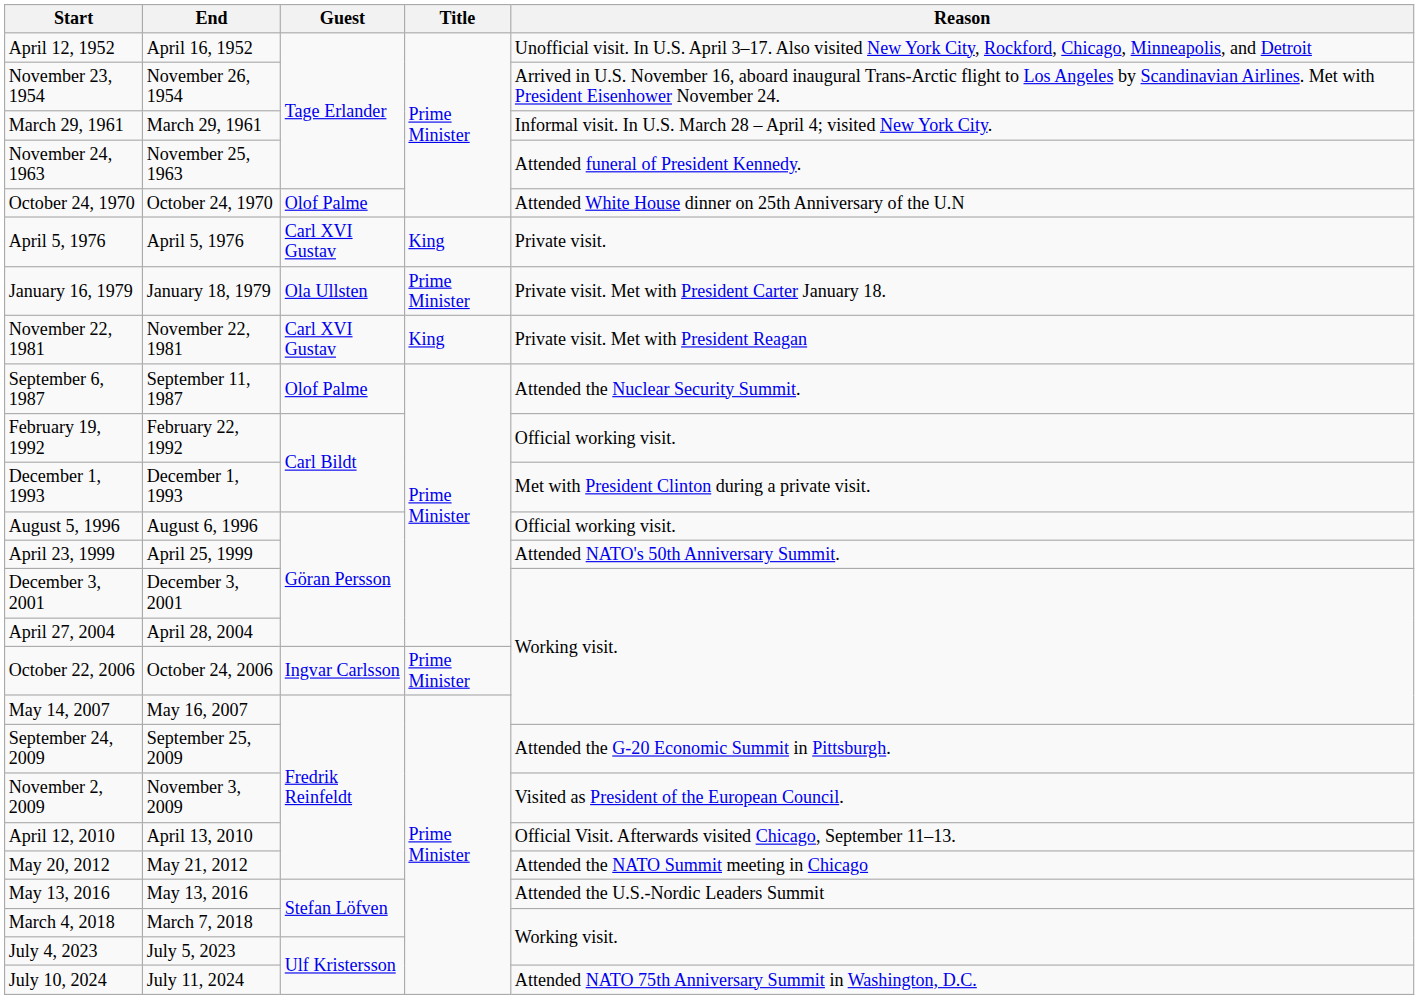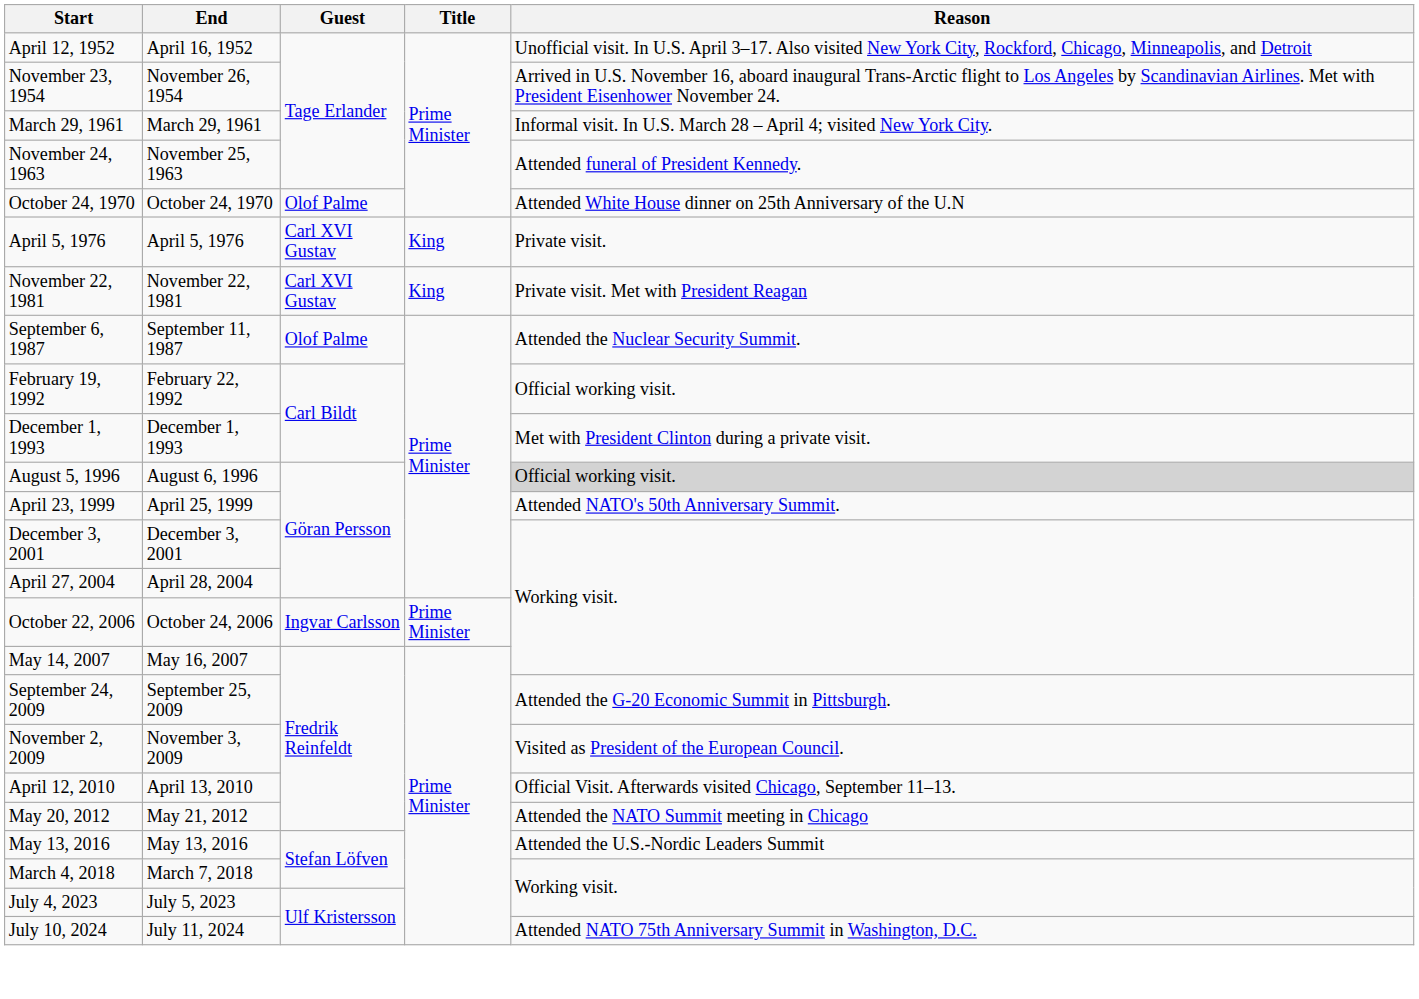- row: (71, 290)
(595, 525) no background -> (595, 476) lightgrey background
